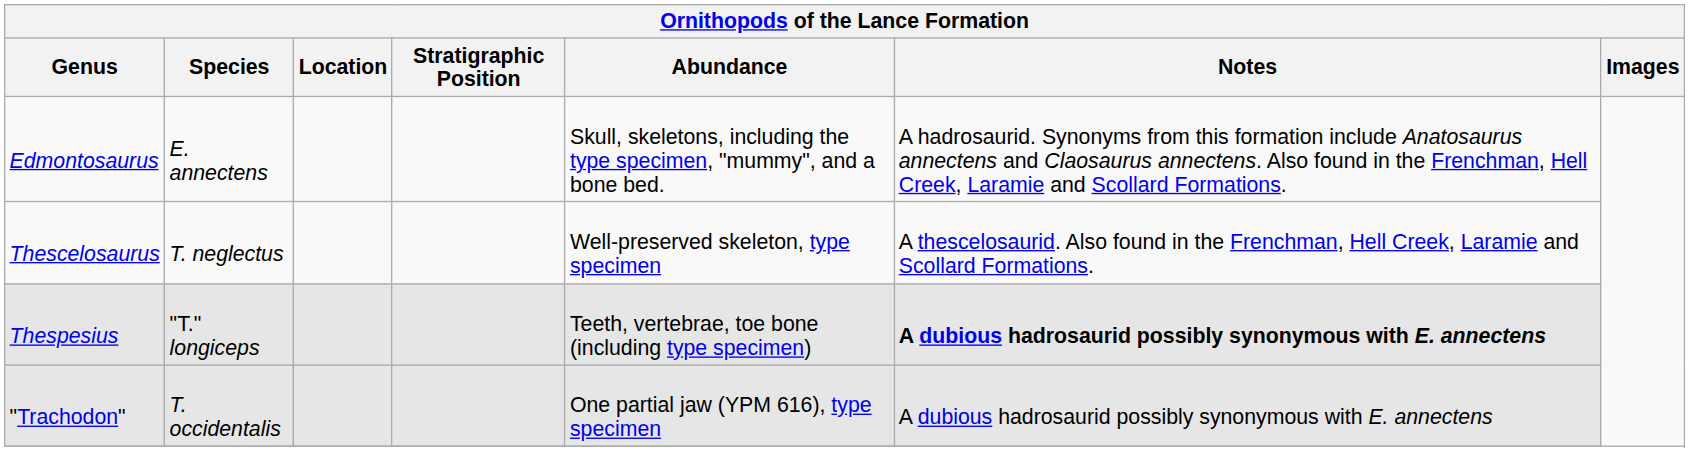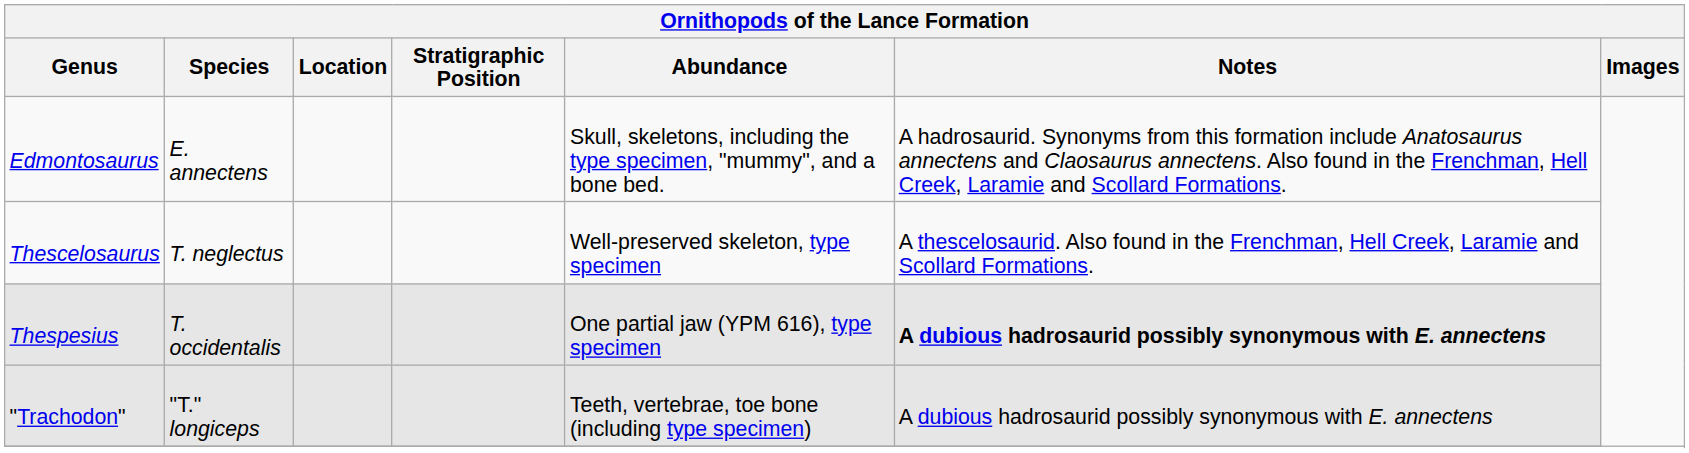(215, 335) "T." longiceps -> (225, 335) T. occidentalis
(694, 335) Teeth, vertebrae, toe bone (including type specimen) -> (721, 335) One partial jaw (YPM 616), type specimen
(225, 417) T. occidentalis -> (215, 417) "T." longiceps
(721, 417) One partial jaw (YPM 616), type specimen -> (694, 417) Teeth, vertebrae, toe bone (including type specimen)
